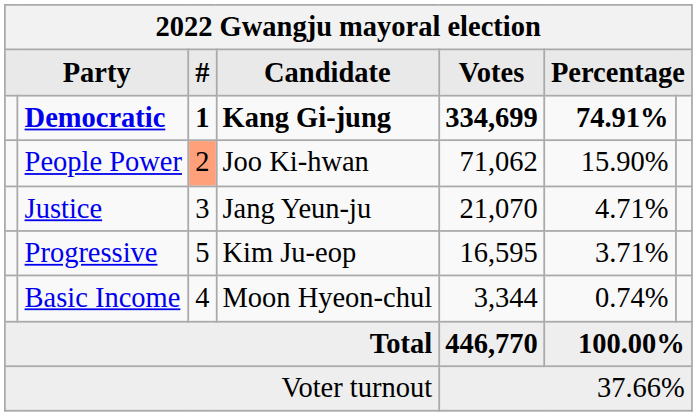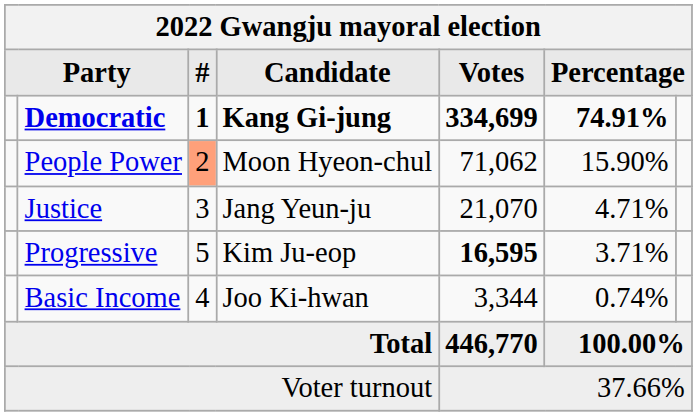(296, 162) Joo Ki-hwan -> (327, 162) Moon Hyeon-chul
(499, 252) normal -> (499, 252) bold
(327, 298) Moon Hyeon-chul -> (296, 298) Joo Ki-hwan
